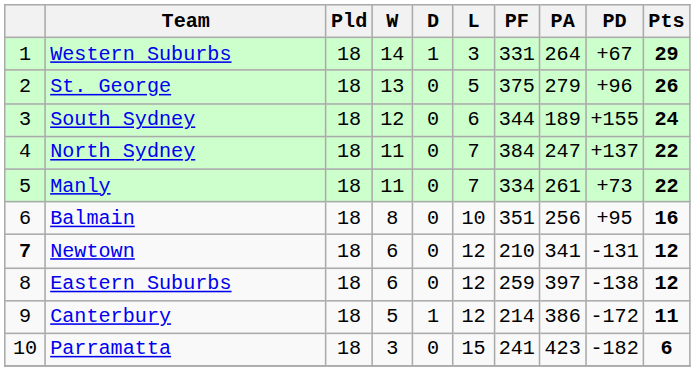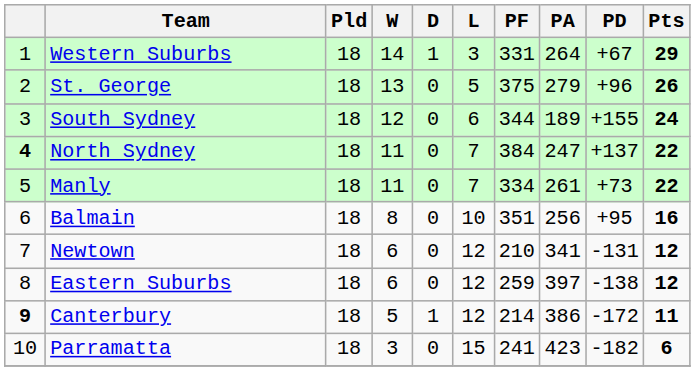(25, 153) normal -> (25, 153) bold
(25, 251) bold -> (25, 251) normal
(25, 317) normal -> (25, 317) bold
